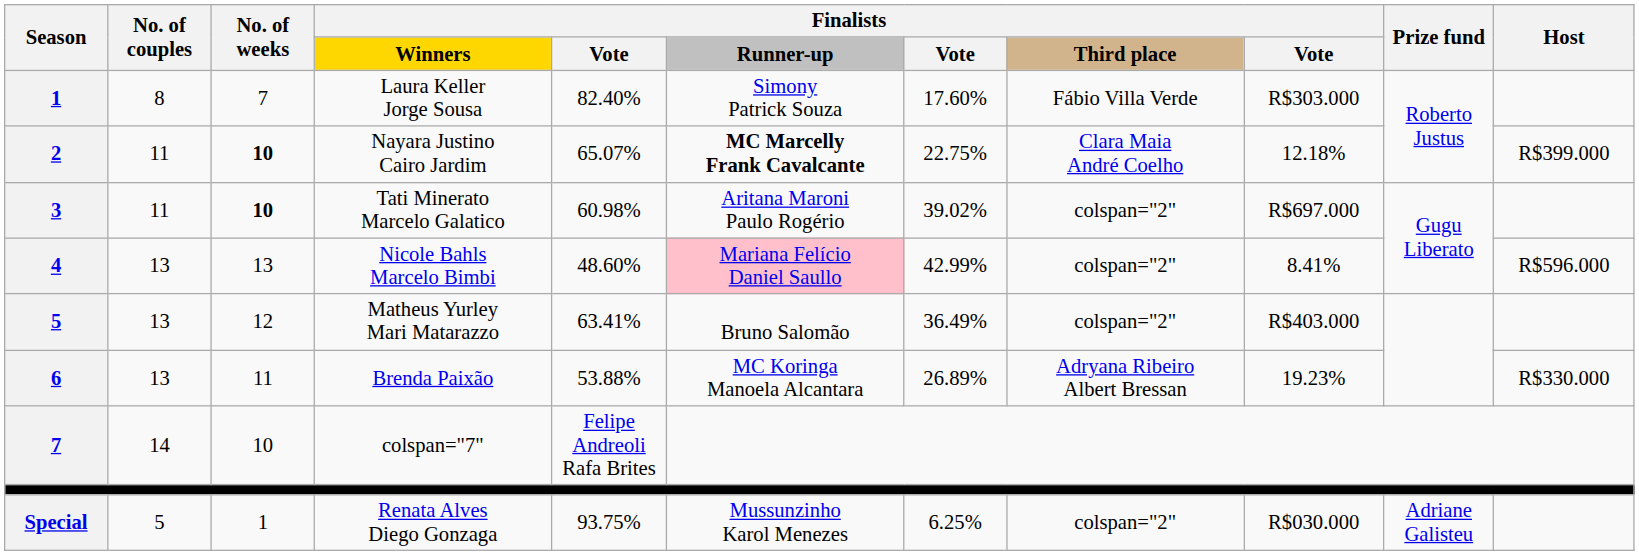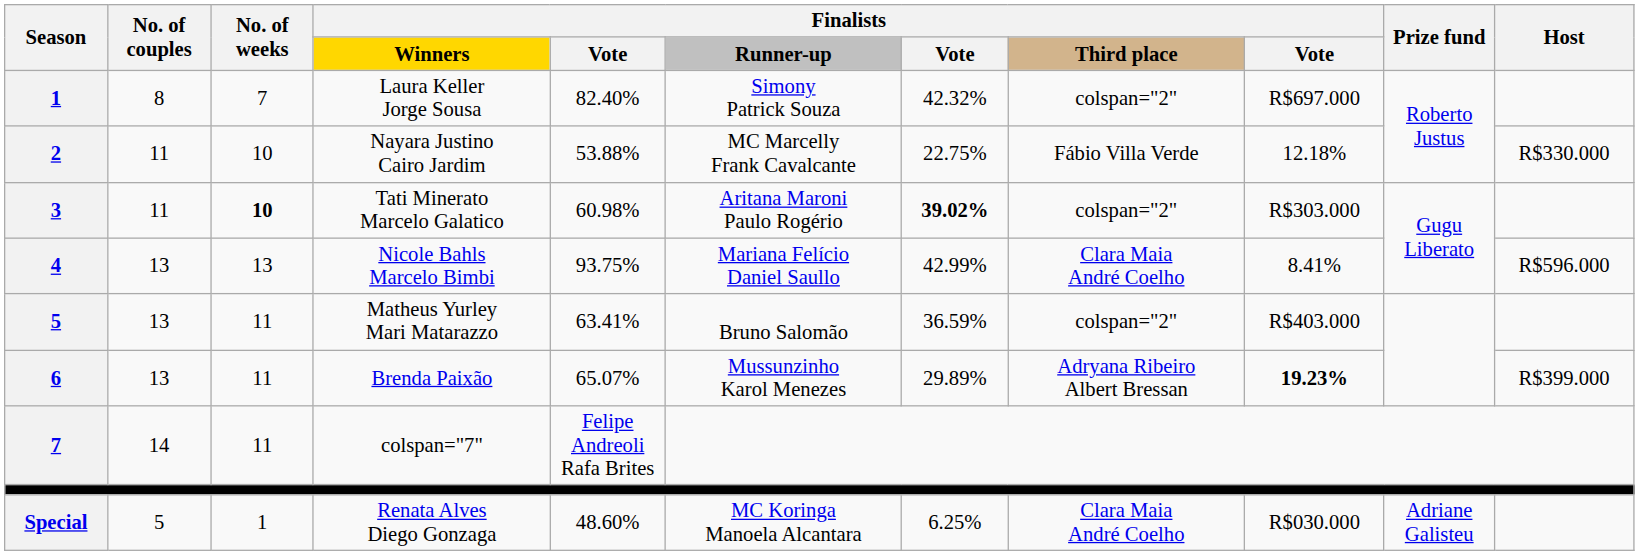(955, 97) 17.60% -> (955, 97) 42.32%
(1125, 97) Fábio Villa Verde -> (1126, 97) colspan="2"
(1314, 97) R$303.000 -> (1314, 97) R$697.000
(263, 153) bold -> (262, 153) normal
(609, 153) 65.07% -> (608, 153) 53.88%
(785, 153) bold -> (783, 153) normal
(1125, 153) Clara Maia André Coelho -> (1126, 153) Fábio Villa Verde
(1564, 153) R$399.000 -> (1564, 153) R$330.000
(955, 209) normal -> (955, 209) bold
(1314, 209) R$697.000 -> (1314, 209) R$303.000
(609, 265) 48.60% -> (608, 265) 93.75%
(785, 265) pink background -> (783, 265) no background
(1125, 265) colspan="2" -> (1126, 265) Clara Maia André Coelho
(263, 321) 12 -> (262, 321) 11
(955, 321) 36.49% -> (955, 321) 36.59%
(609, 377) 53.88% -> (608, 377) 65.07%
(785, 377) MC Koringa Manoela Alcantara -> (783, 377) Mussunzinho Karol Menezes
(955, 377) 26.89% -> (955, 377) 29.89%
(1314, 377) normal -> (1314, 377) bold
(1564, 377) R$330.000 -> (1564, 377) R$399.000
(263, 445) 10 -> (262, 445) 11
(609, 522) 93.75% -> (608, 522) 48.60%
(785, 522) Mussunzinho Karol Menezes -> (783, 522) MC Koringa Manoela Alcantara
(1125, 522) colspan="2" -> (1126, 522) Clara Maia André Coelho
